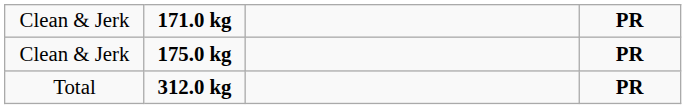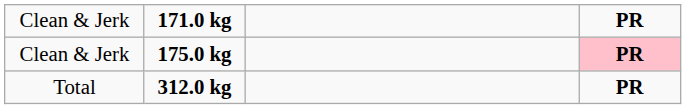(630, 53) no background -> (630, 53) pink background
